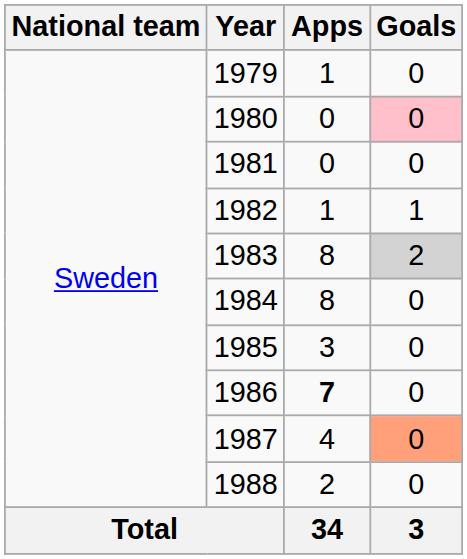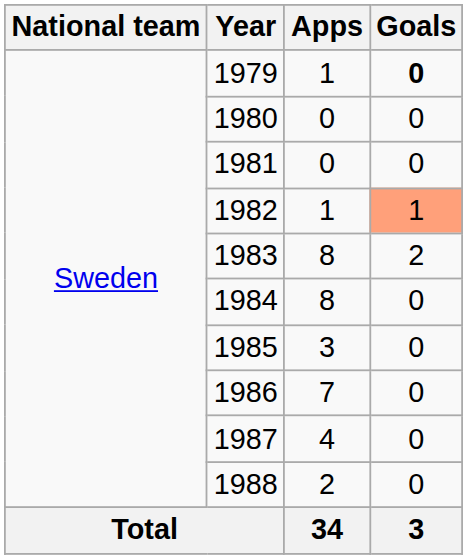(416, 73) normal -> (416, 73) bold
(416, 118) pink background -> (416, 118) no background
(416, 210) no background -> (416, 210) lightsalmon background
(416, 255) lightgrey background -> (416, 255) no background
(327, 392) bold -> (327, 392) normal
(416, 438) lightsalmon background -> (416, 438) no background
